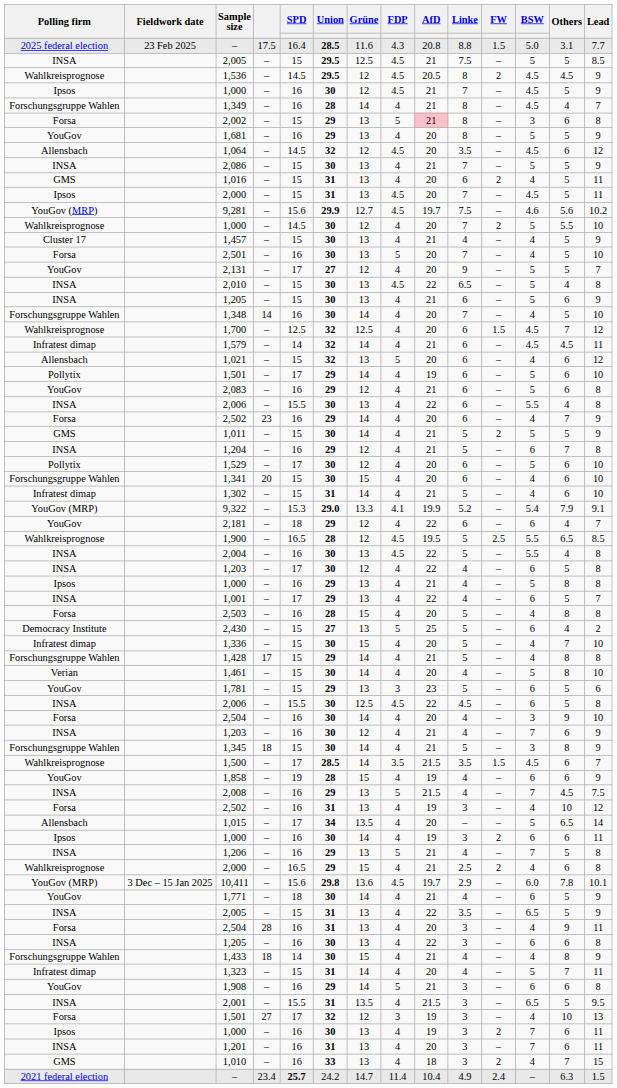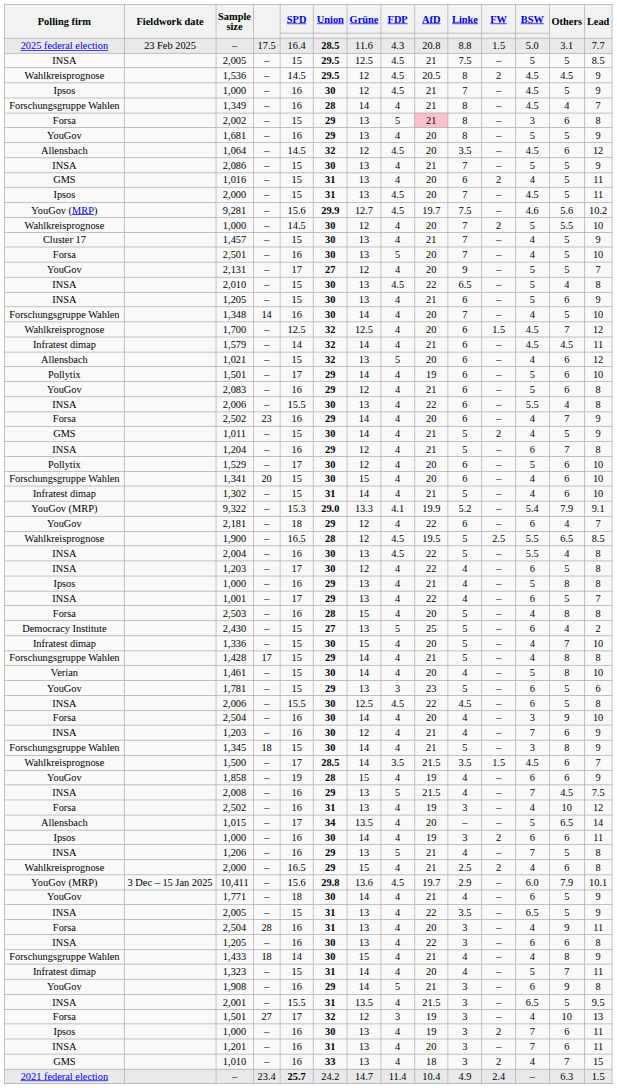(465, 240) 4 -> (465, 240) 7
(532, 434) 5 -> (532, 434) 4
(567, 883) 7.8 -> (567, 883) 7.9
(567, 987) 6 -> (567, 987) 9
